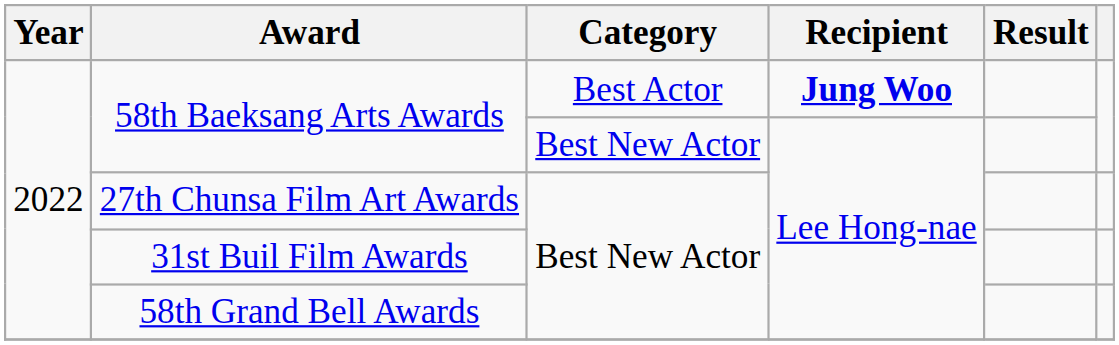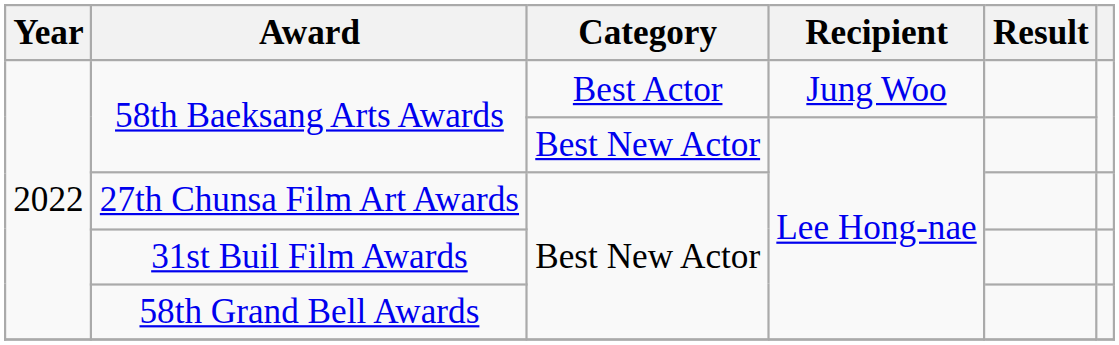(877, 88) bold -> (876, 88) normal
